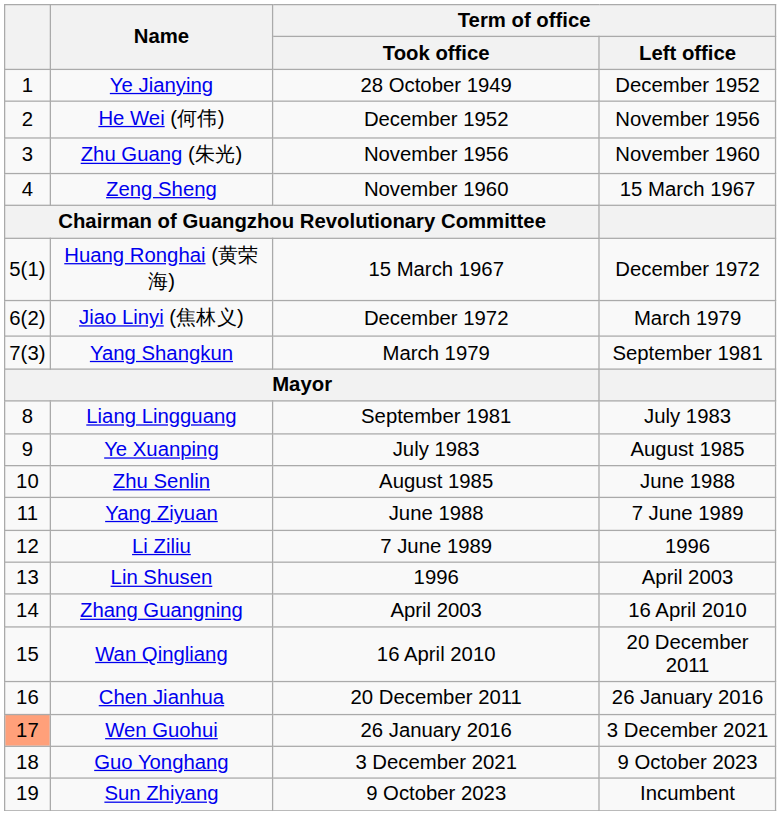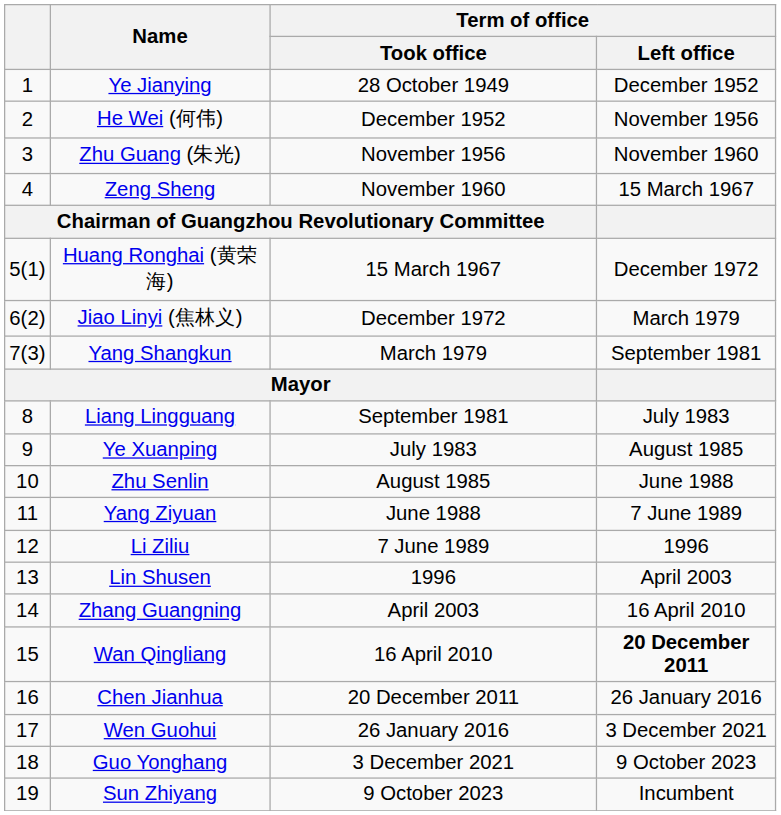(688, 654) normal -> (686, 654) bold
(27, 729) lightsalmon background -> (27, 729) no background
